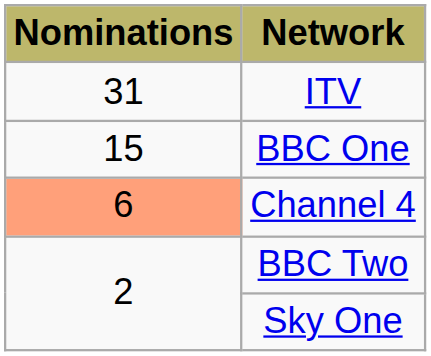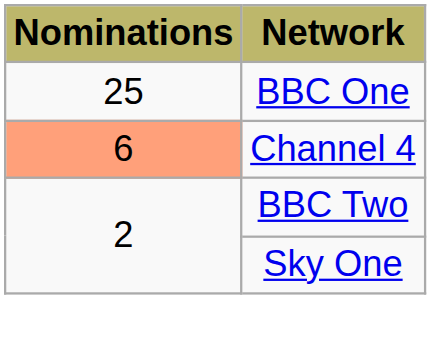- row: (333, 90)
(123, 148) 15 -> (123, 90) 25
